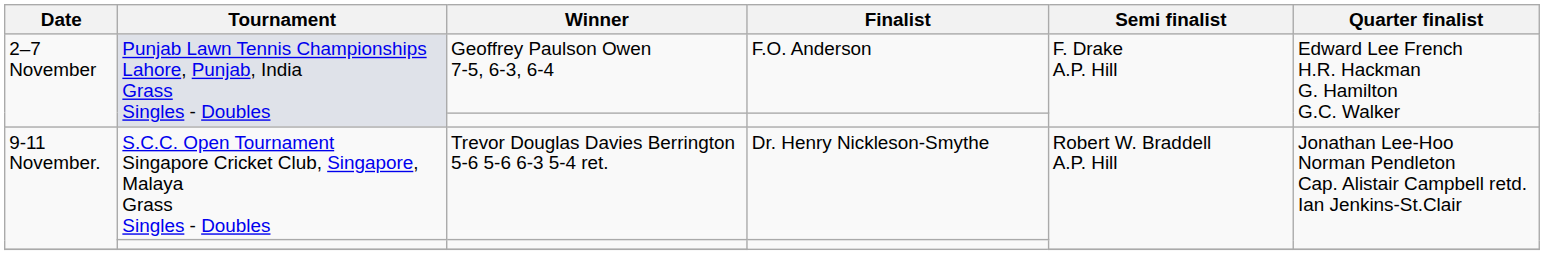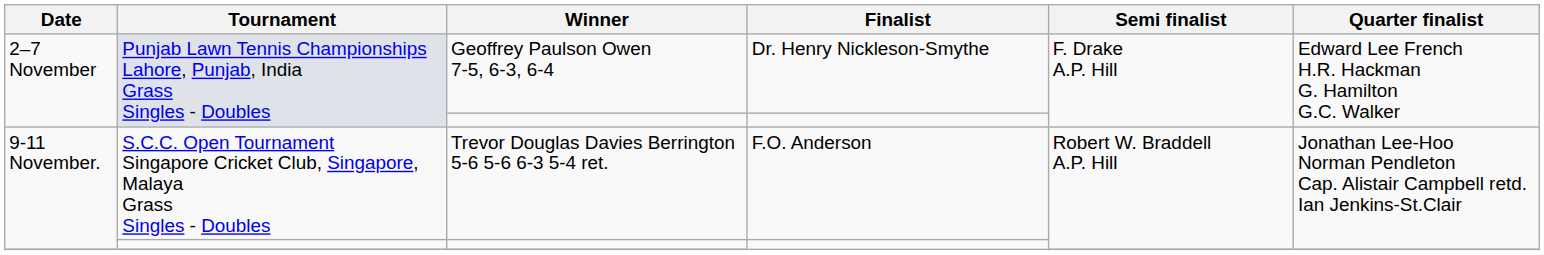(812, 49) F.O. Anderson -> (871, 49) Dr. Henry Nickleson-Smythe
(871, 141) Dr. Henry Nickleson-Smythe -> (812, 141) F.O. Anderson
